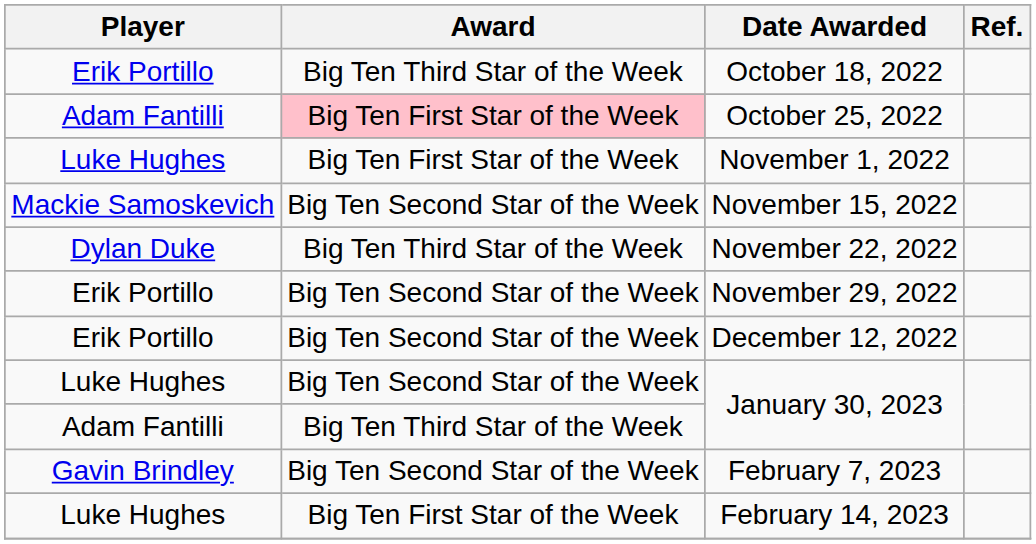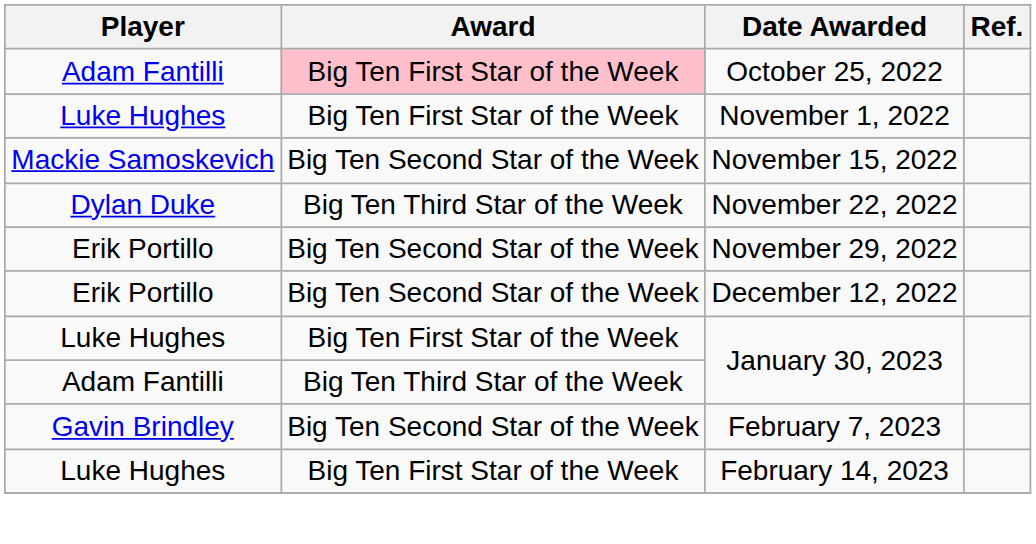- row: (143, 71)
(493, 381) Big Ten Second Star of the Week -> (493, 337) Big Ten First Star of the Week
